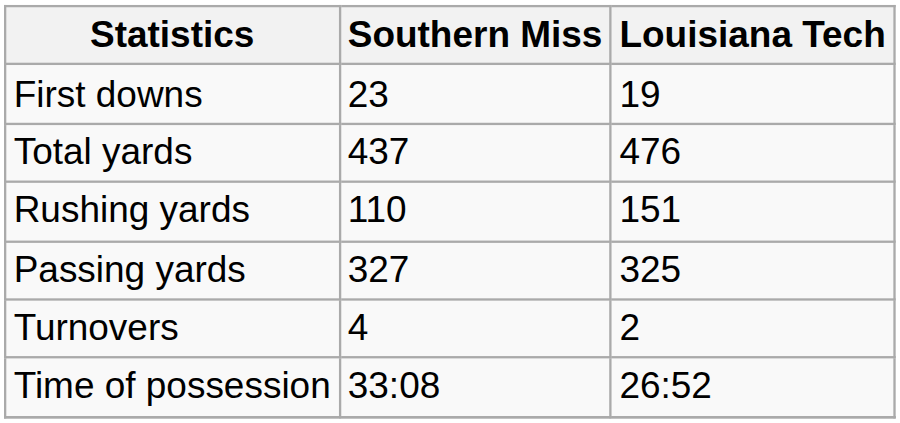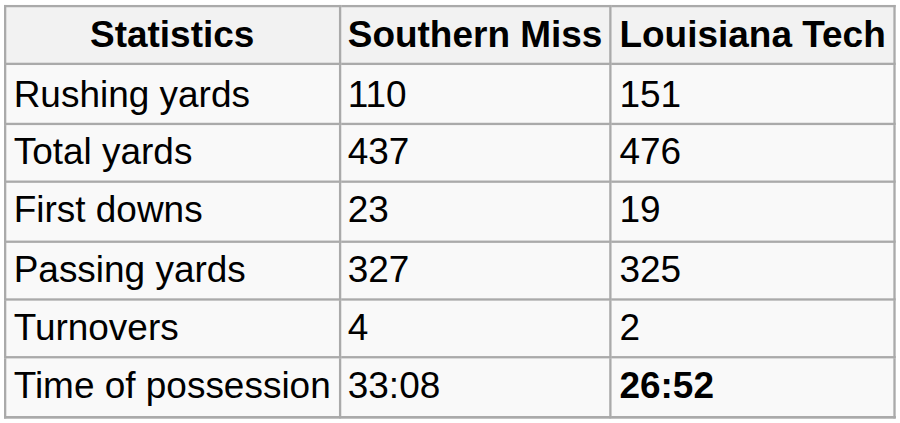rows swapped: (108, 93) <-> (132, 210)
(666, 386) normal -> (667, 386) bold
